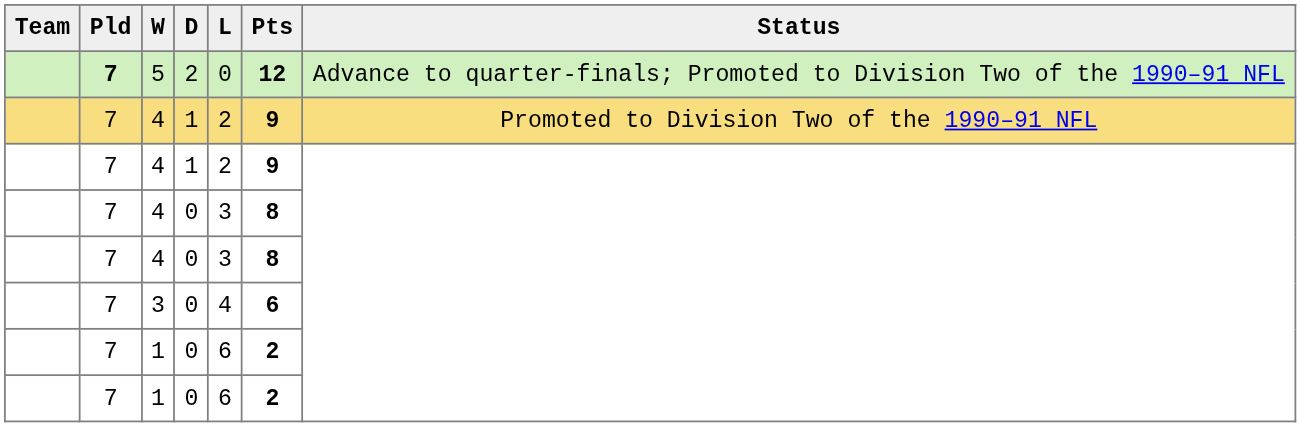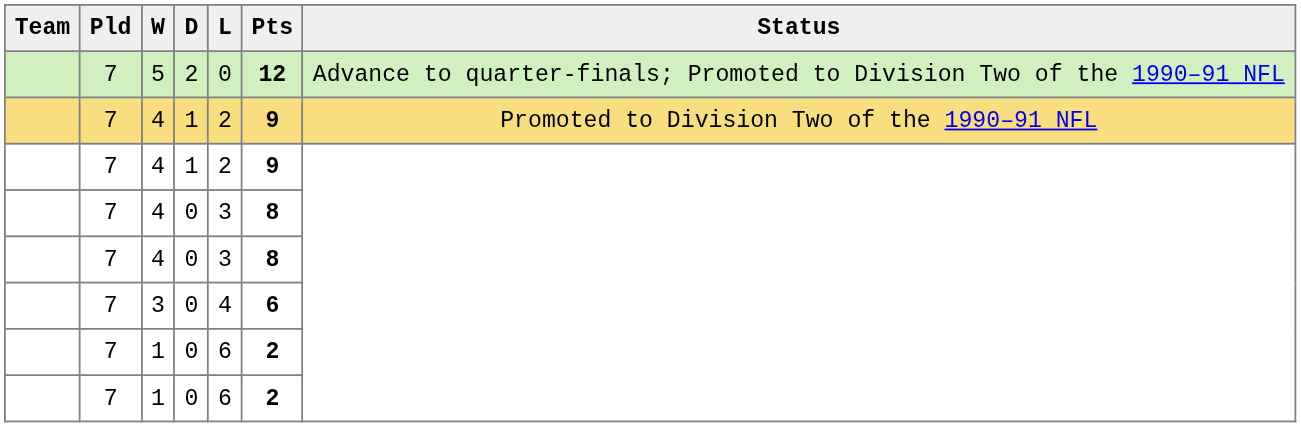(111, 74) bold -> (111, 74) normal
